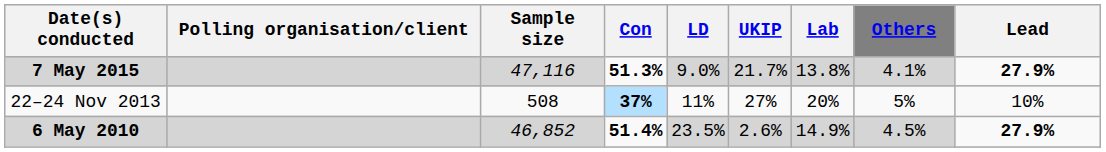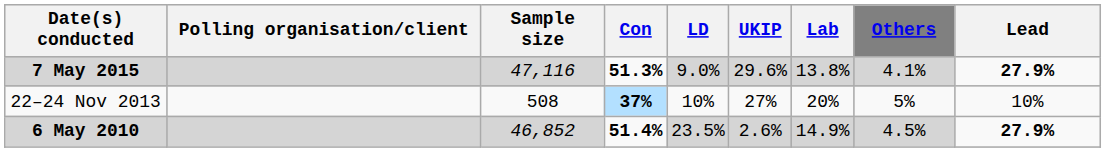(760, 71) 21.7% -> (760, 71) 29.6%
(698, 101) 11% -> (698, 101) 10%
